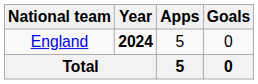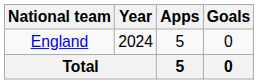(136, 41) bold -> (136, 41) normal
